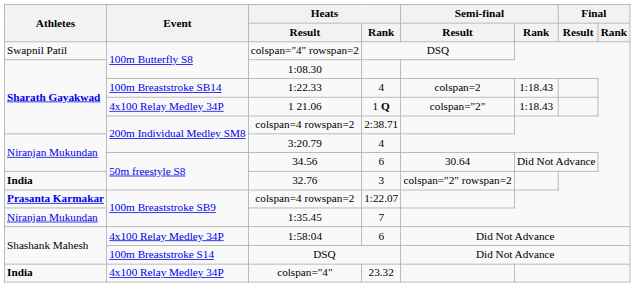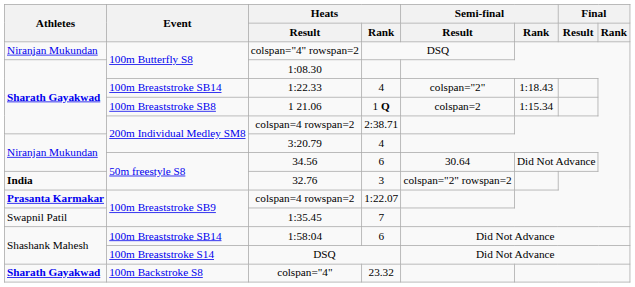(37, 51) Swapnil Patil -> (52, 51) Niranjan Mukundan
(458, 88) colspan=2 -> (458, 88) colspan="2"
(166, 106) 4x100 Relay Medley 34P -> (163, 106) 100m Breaststroke SB8
(458, 106) colspan="2" -> (458, 106) colspan=2
(536, 106) 1:18.43 -> (536, 106) 1:15.34
(52, 217) Niranjan Mukundan -> (37, 217) Swapnil Patil
(166, 236) 4x100 Relay Medley 34P -> (165, 236) 100m Breaststroke SB14
(20, 273) India -> (54, 273) Sharath Gayakwad
(166, 273) 4x100 Relay Medley 34P -> (156, 273) 100m Backstroke S8
